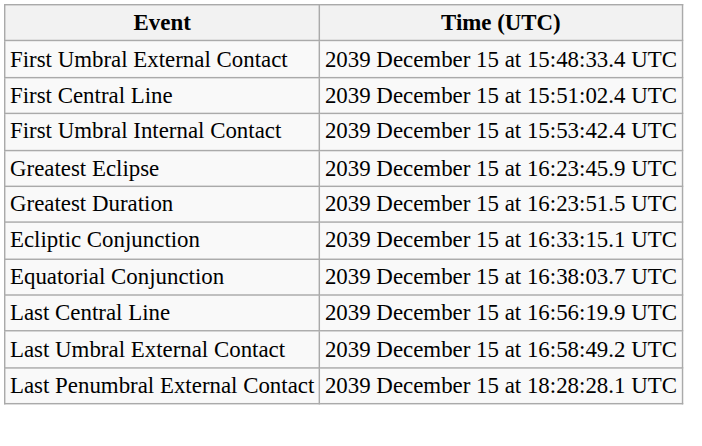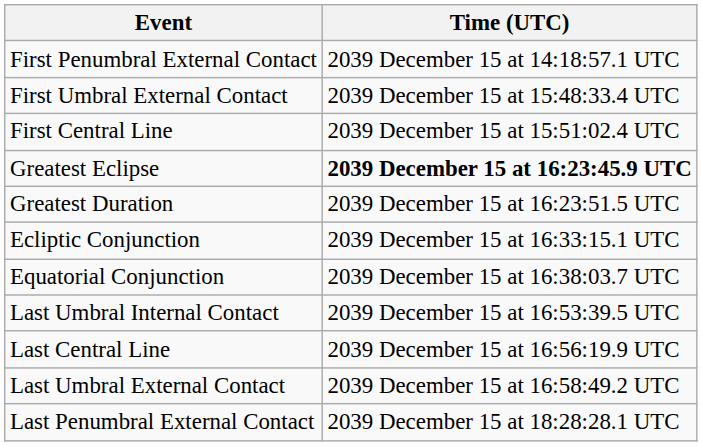+ row: (163, 58)
- row: (146, 131)
(501, 167) normal -> (510, 167) bold
+ row: (144, 312)
